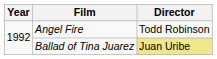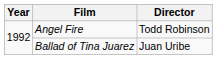(165, 46) khaki background -> (165, 46) no background
